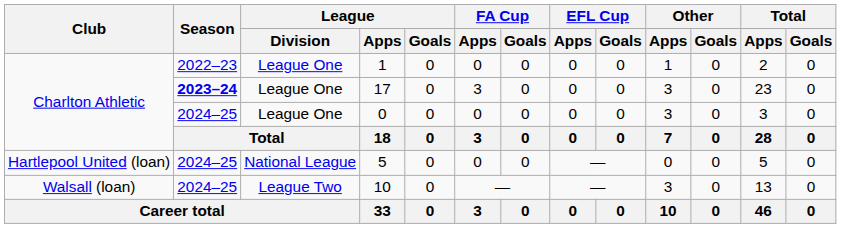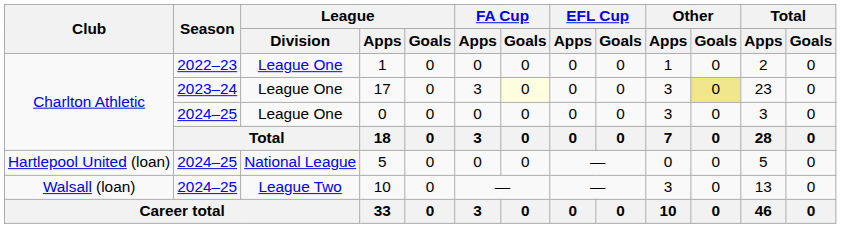(207, 89) bold -> (207, 89) normal
(525, 89) no background -> (525, 89) lightyellow background
(716, 89) no background -> (716, 89) khaki background
